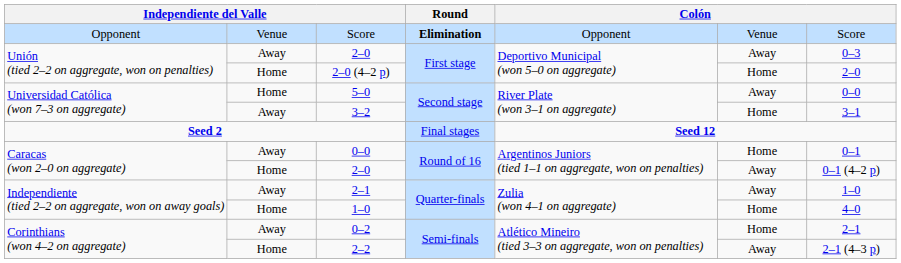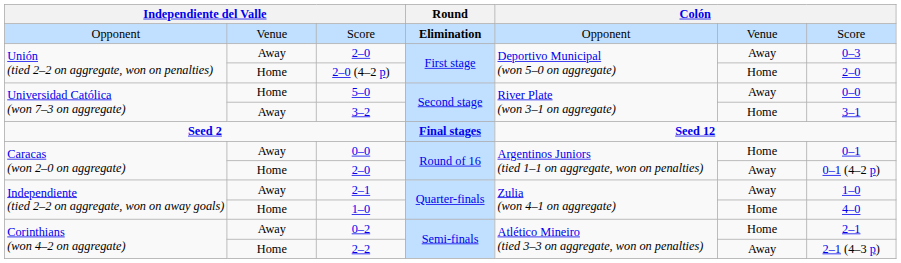(450, 131) normal -> (450, 131) bold
